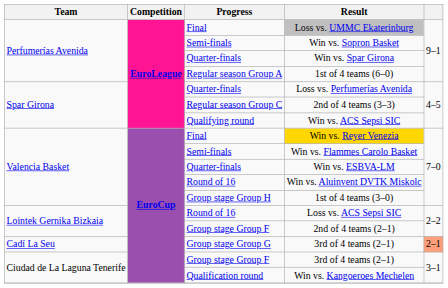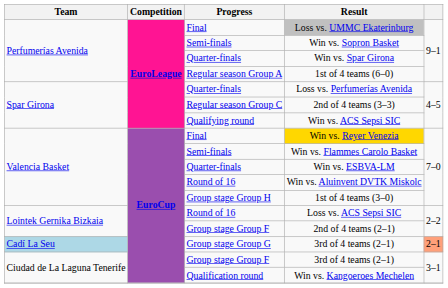(31, 244) no background -> (31, 244) lightblue background
